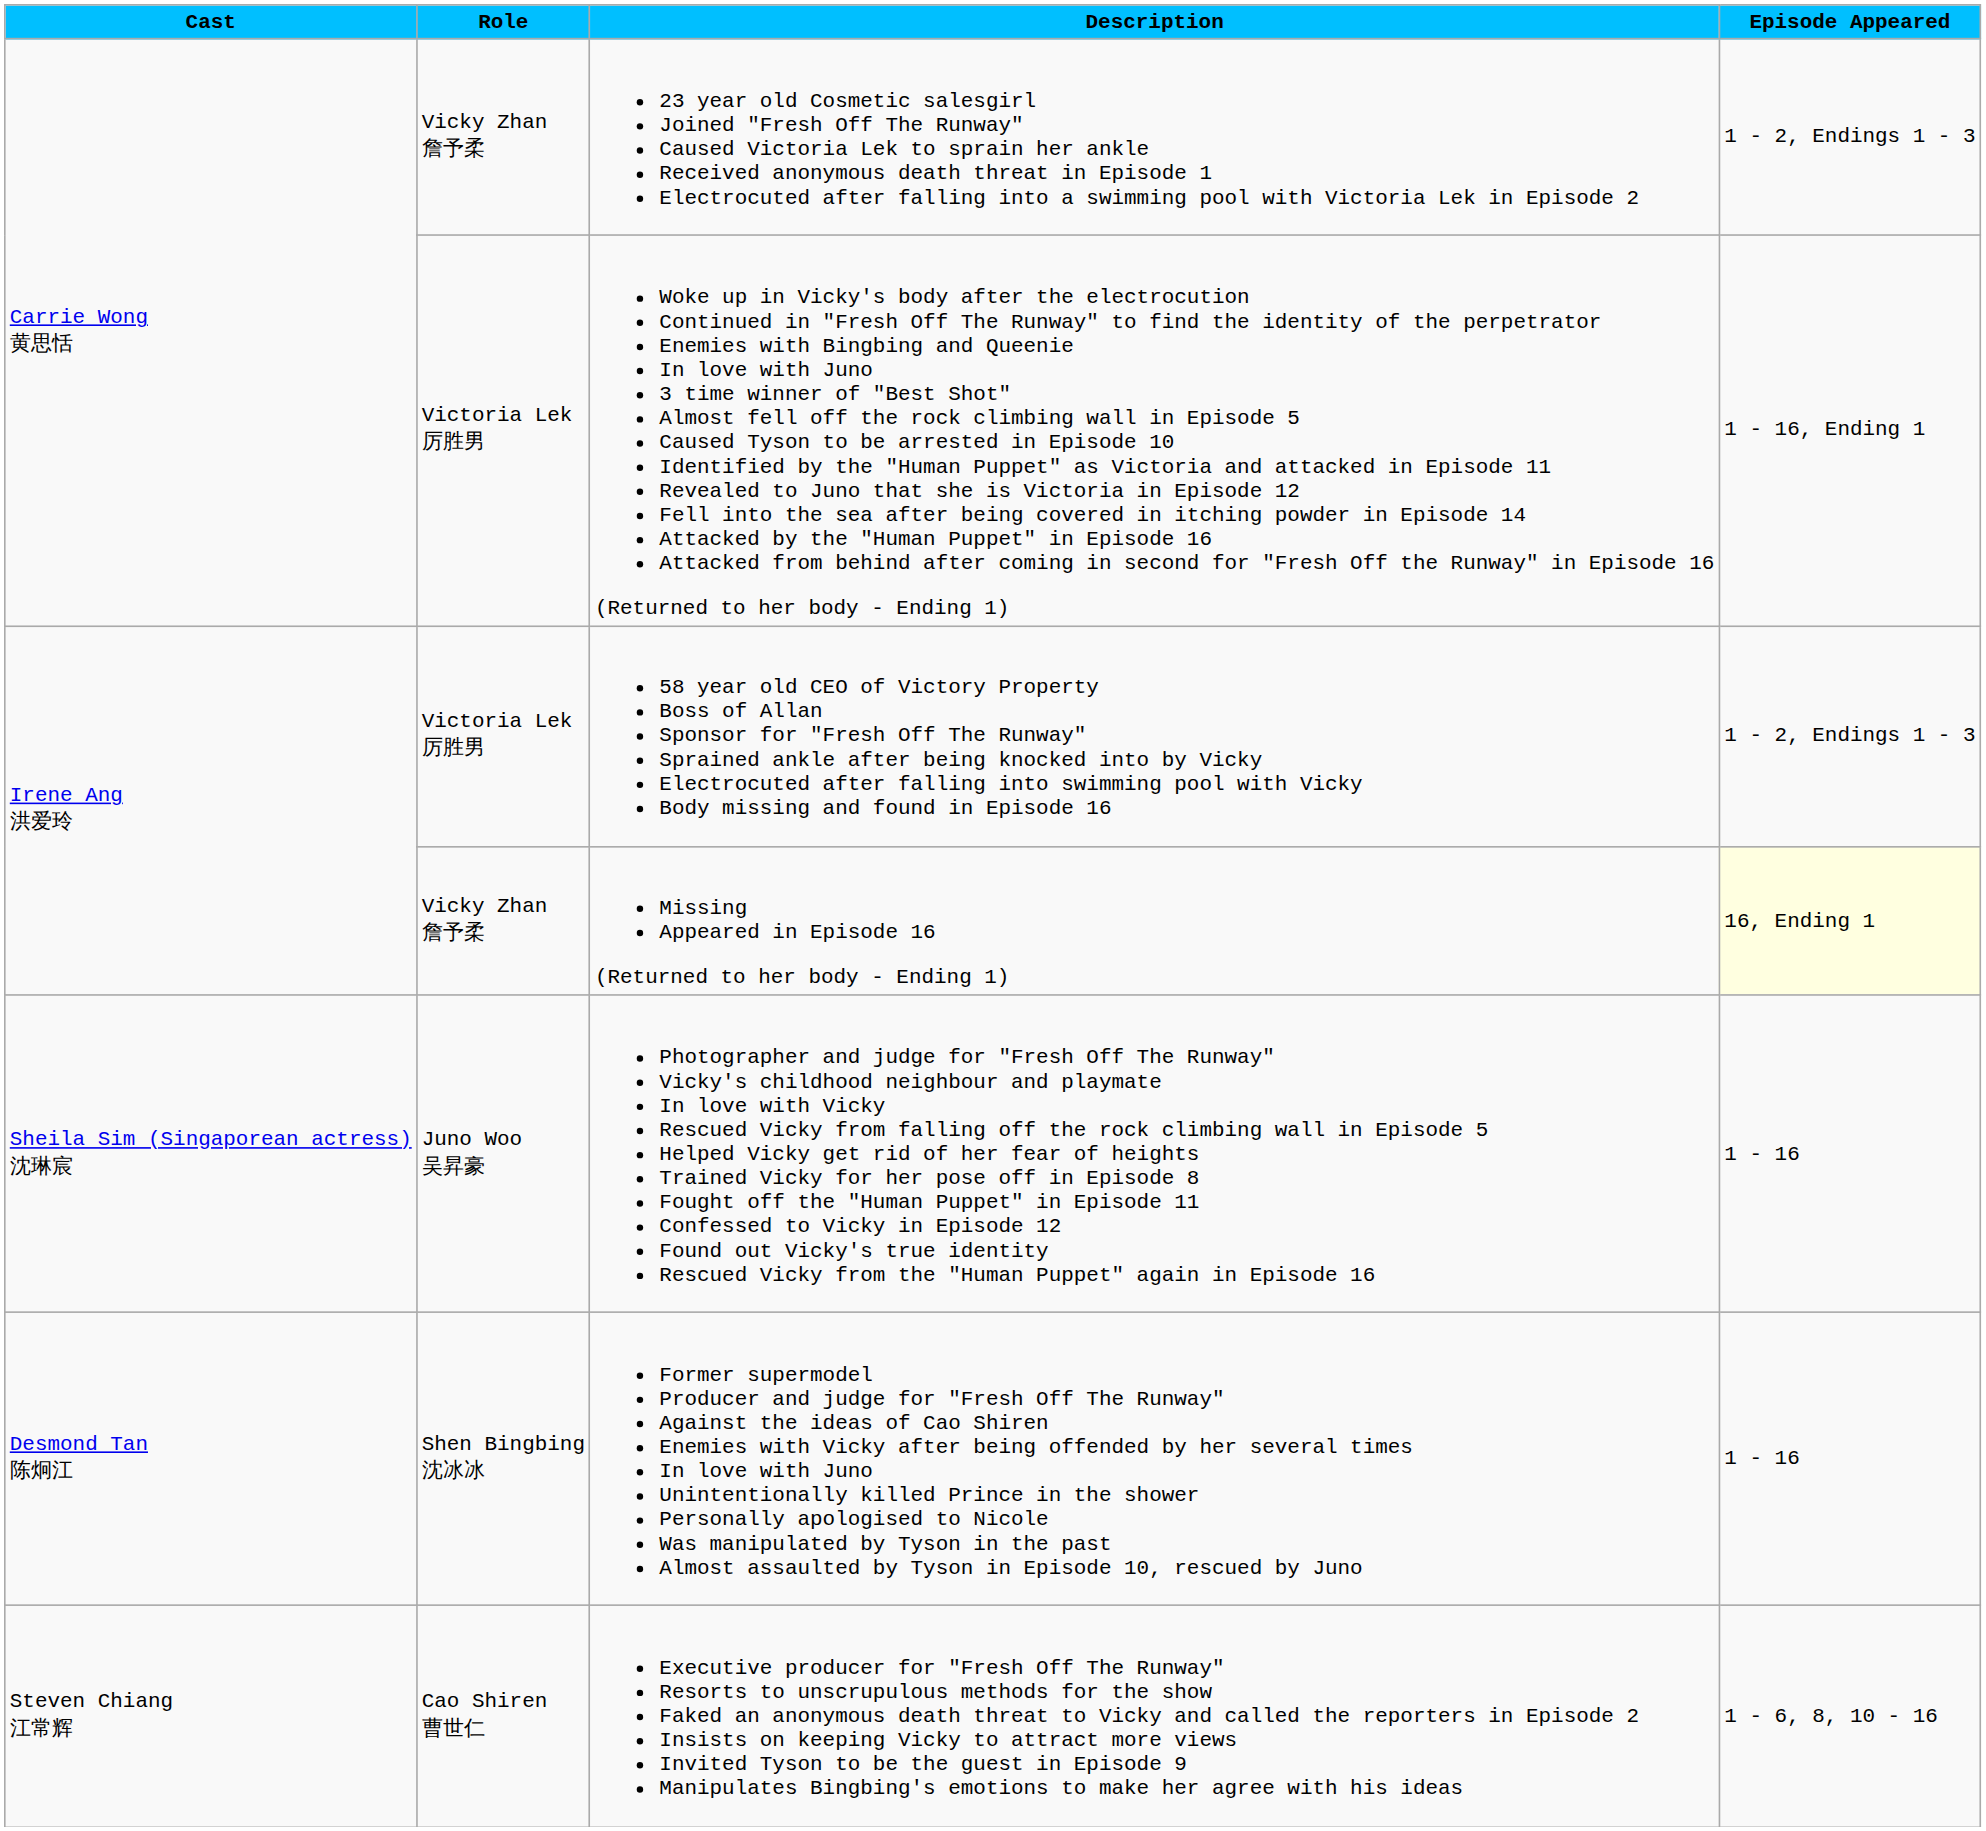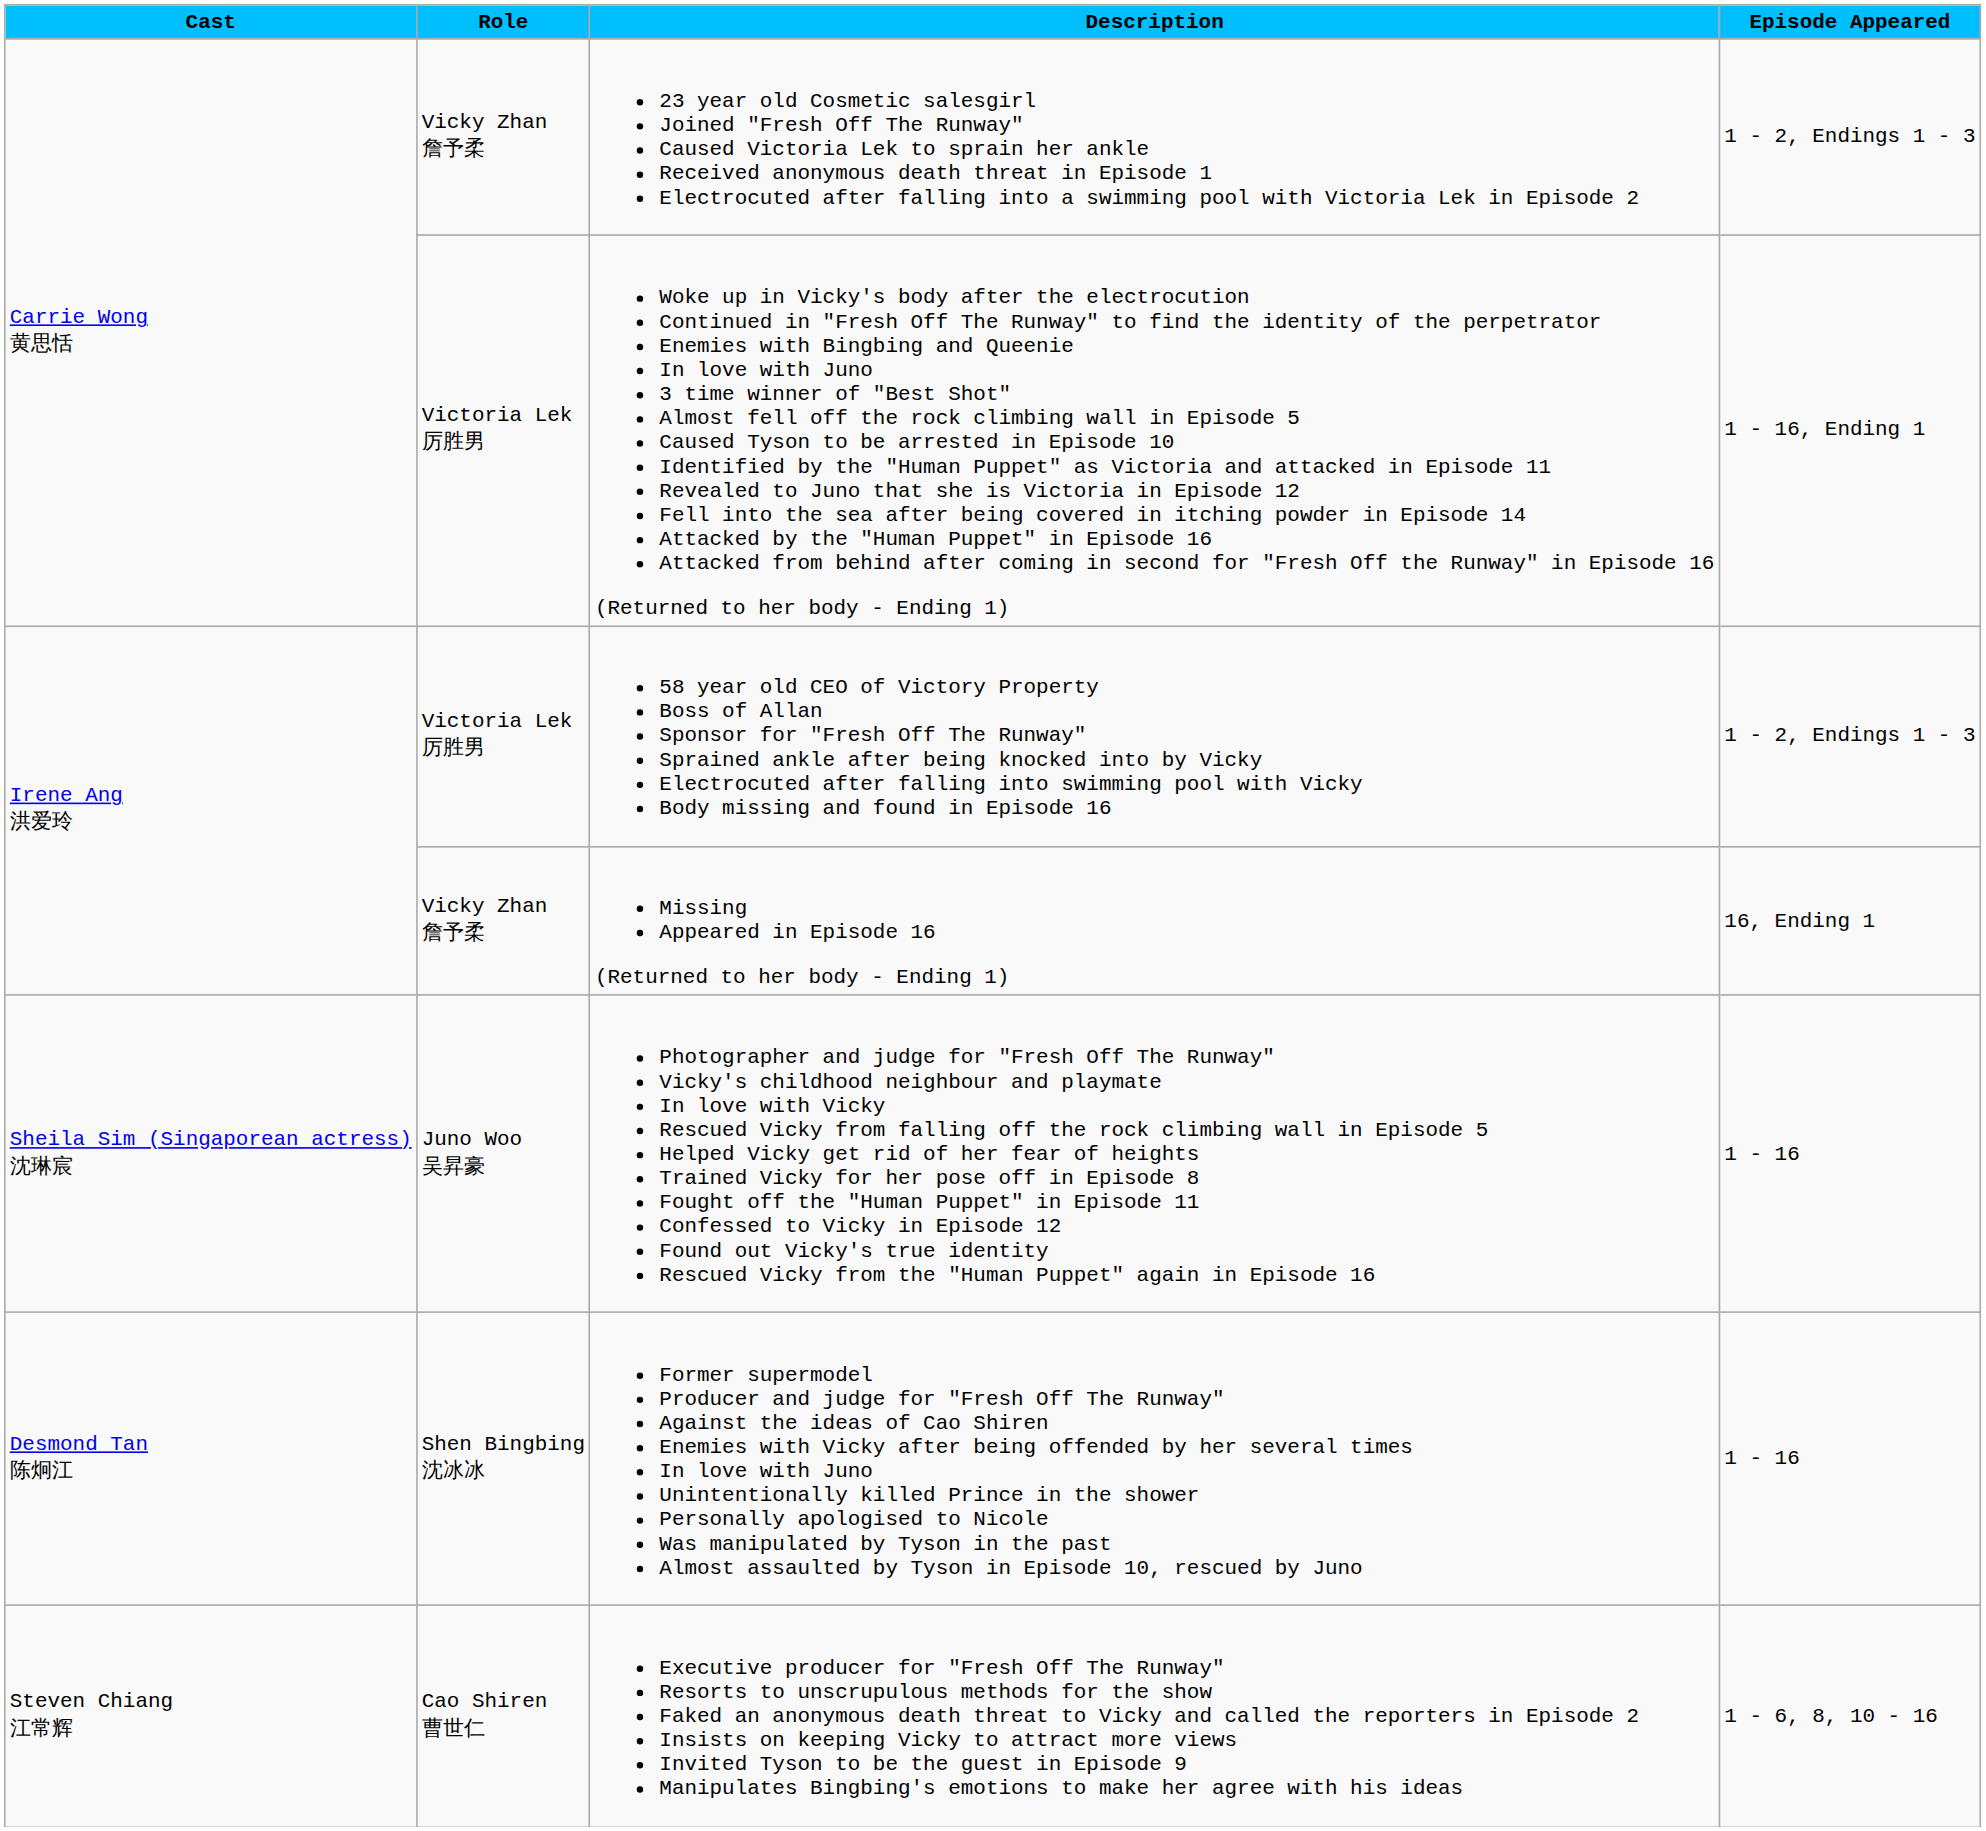(1800, 921) lightyellow background -> (1800, 921) no background
